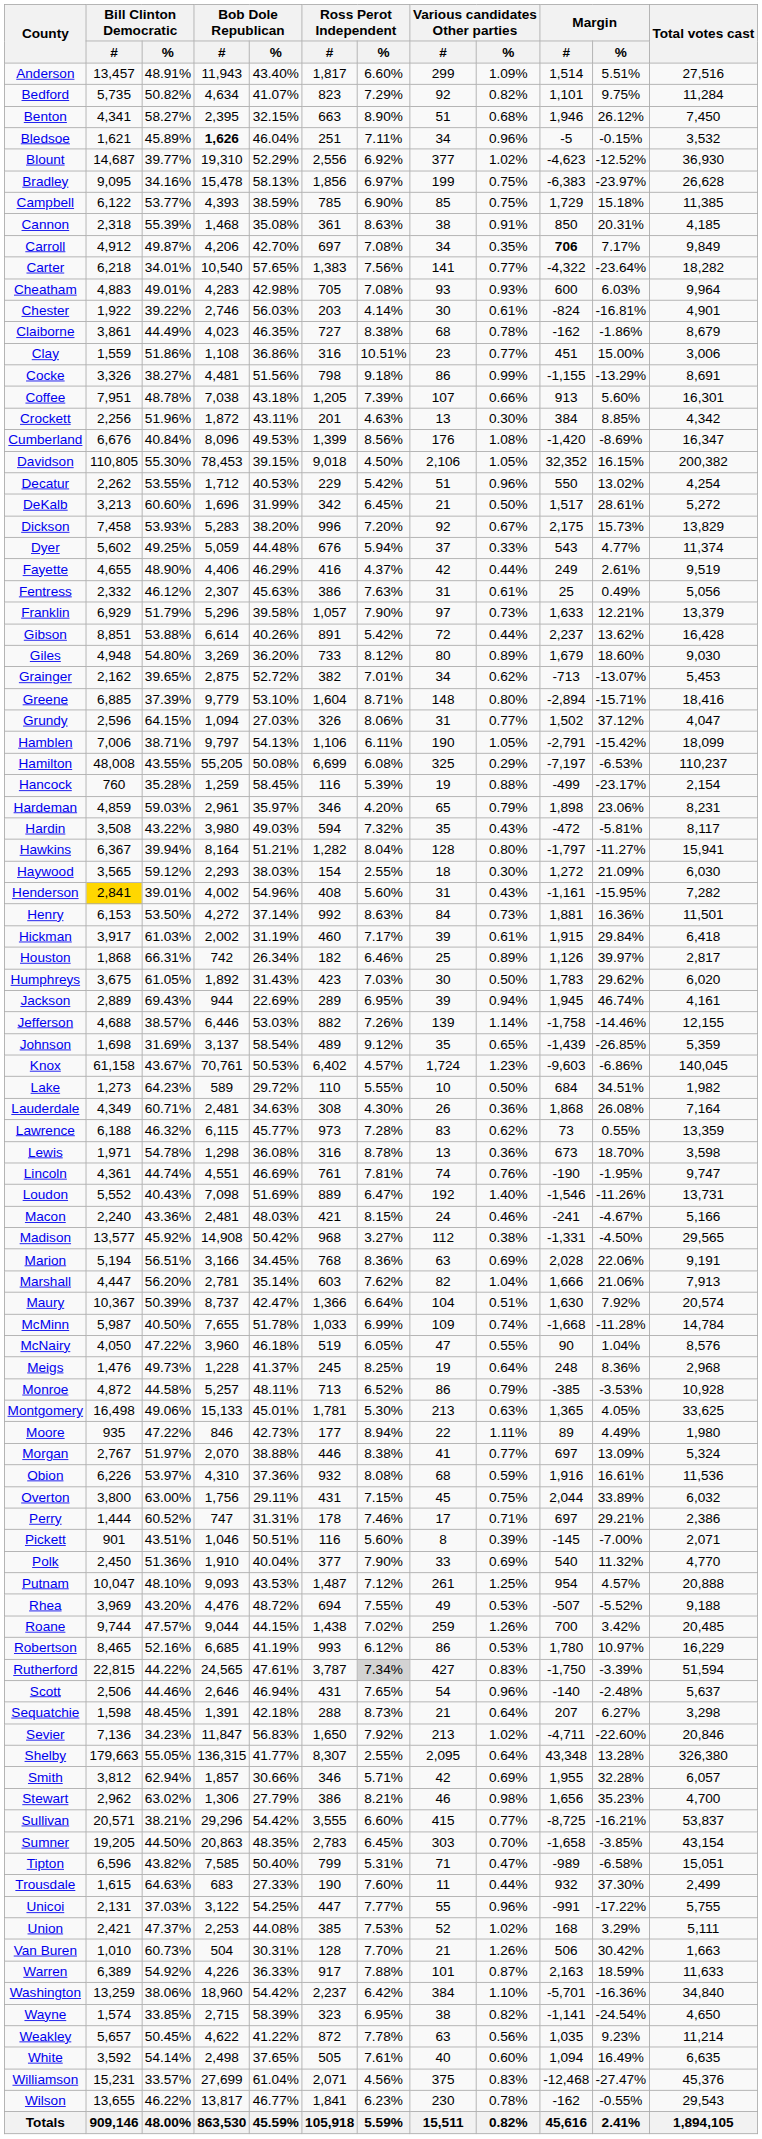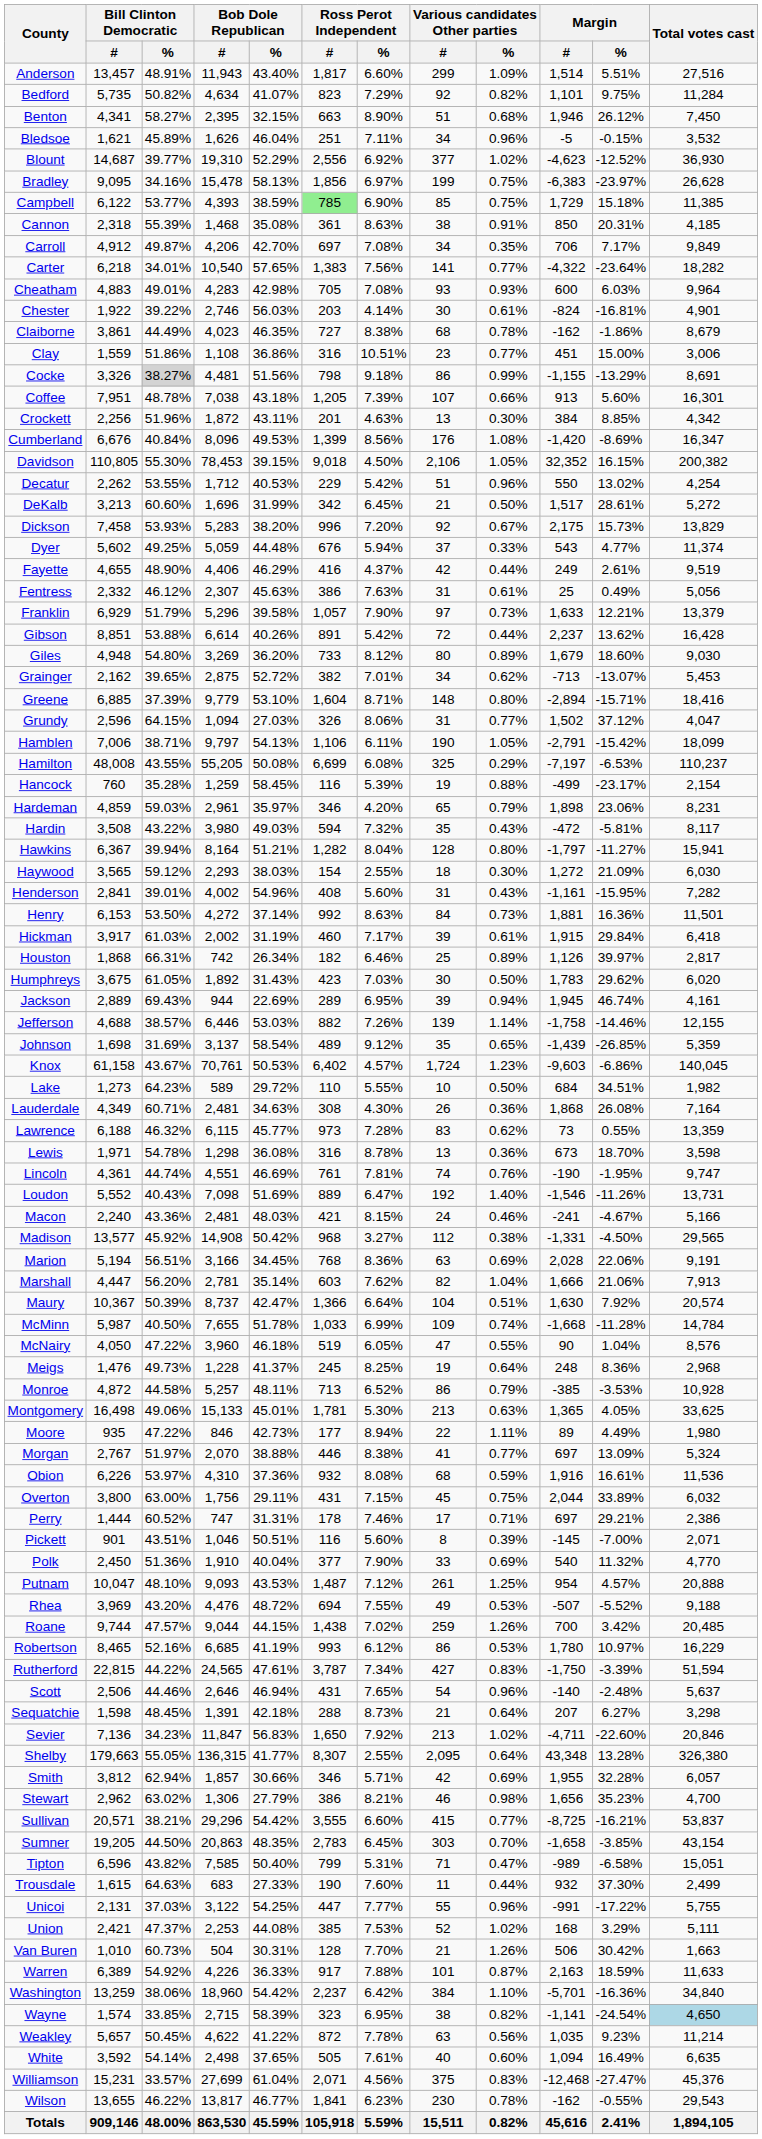(222, 138) bold -> (222, 138) normal
(330, 203) no background -> (330, 203) lightgreen background
(566, 246) bold -> (566, 246) normal
(168, 375) no background -> (168, 375) lightgrey background
(114, 893) gold background -> (114, 893) no background
(384, 1669) lightgrey background -> (384, 1669) no background
(703, 2014) no background -> (703, 2014) lightblue background
